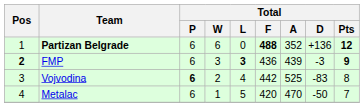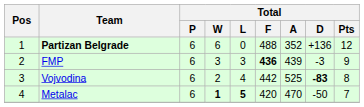(268, 45) bold -> (268, 45) normal
(347, 45) bold -> (347, 45) normal
(22, 62) bold -> (22, 62) normal
(243, 62) bold -> (243, 62) normal
(268, 62) normal -> (268, 62) bold
(347, 62) bold -> (347, 62) normal
(192, 78) bold -> (192, 78) normal
(320, 78) normal -> (320, 78) bold
(218, 95) normal -> (218, 95) bold
(243, 95) normal -> (243, 95) bold
